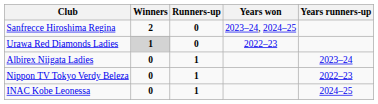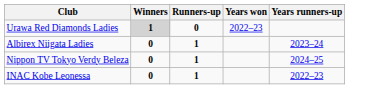- row: (61, 28)
(336, 76) 2022–23 -> (307, 60) 2024–25
(336, 91) 2024–25 -> (307, 76) 2022–23
